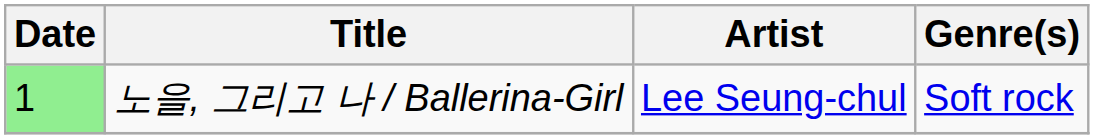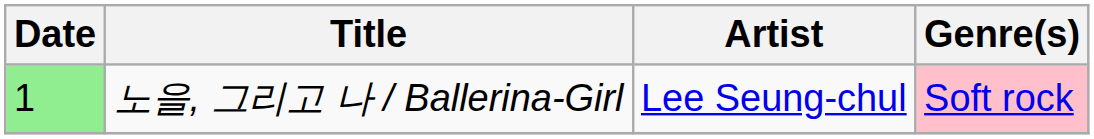(999, 98) no background -> (999, 98) pink background
